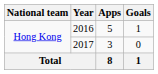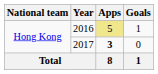(110, 28) no background -> (110, 28) khaki background
(110, 45) normal -> (110, 45) bold
